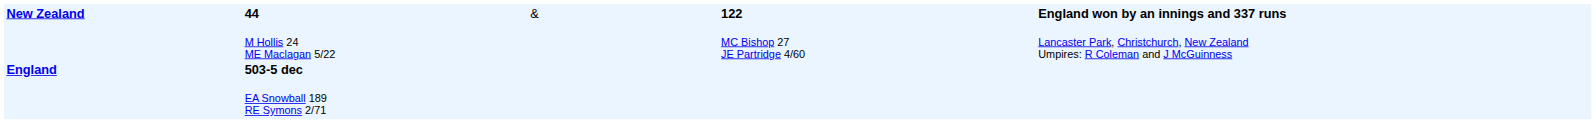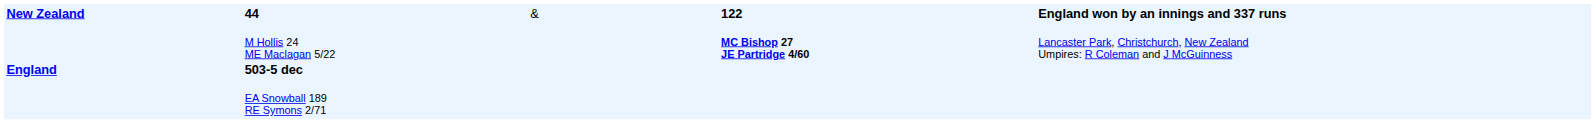(763, 48) normal -> (765, 48) bold
